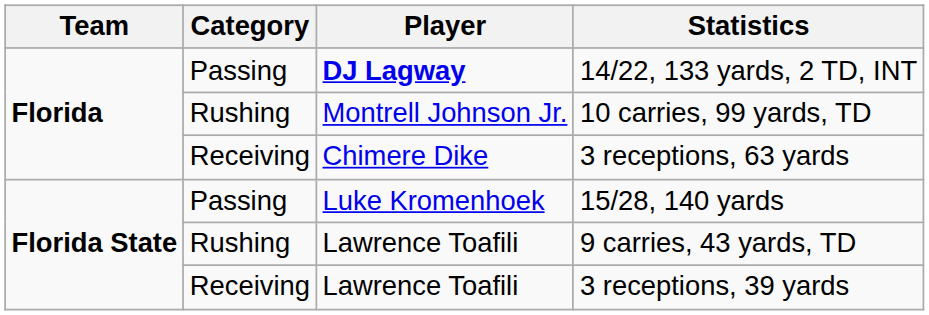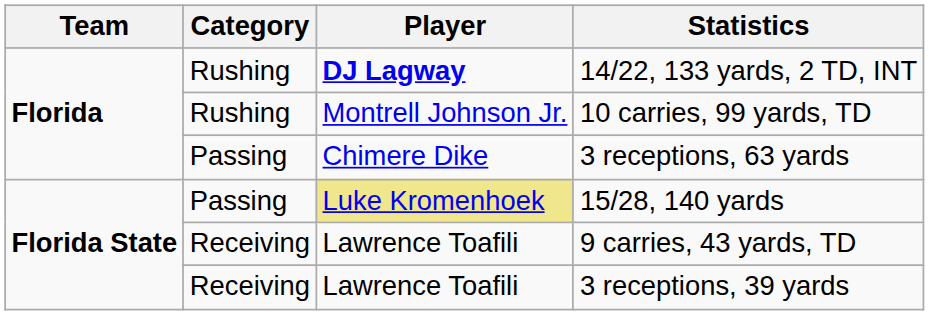(238, 69) Passing -> (240, 69) Rushing
(250, 156) Receiving -> (238, 156) Passing
(434, 200) no background -> (434, 200) khaki background
(240, 243) Rushing -> (250, 243) Receiving
